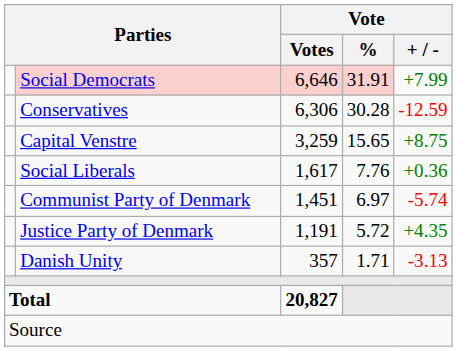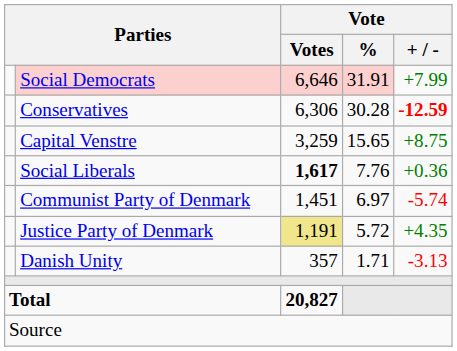(423, 110) normal -> (423, 110) bold
(316, 170) normal -> (316, 170) bold
(316, 230) no background -> (316, 230) khaki background
